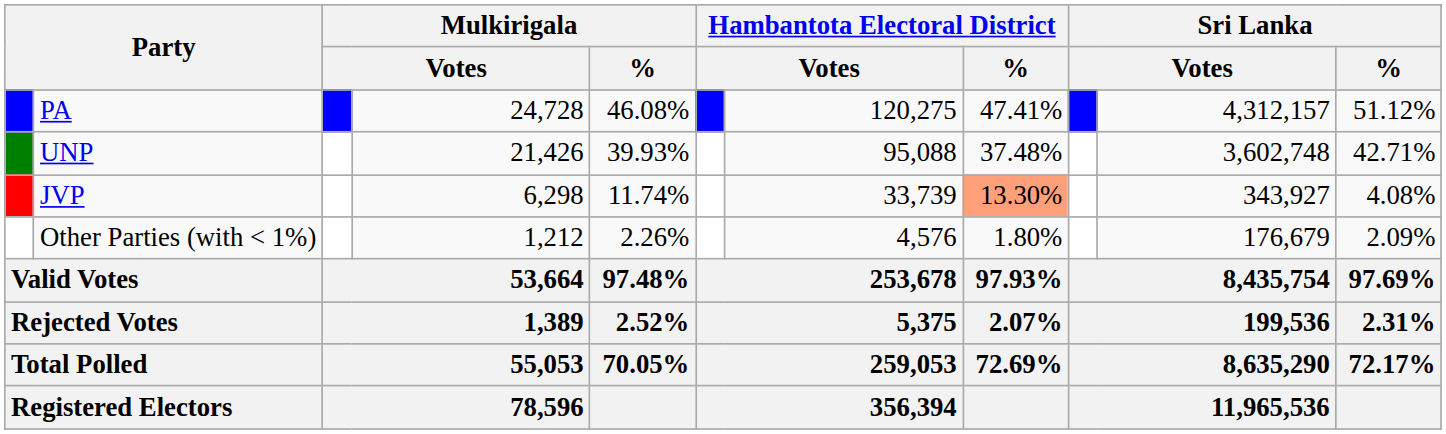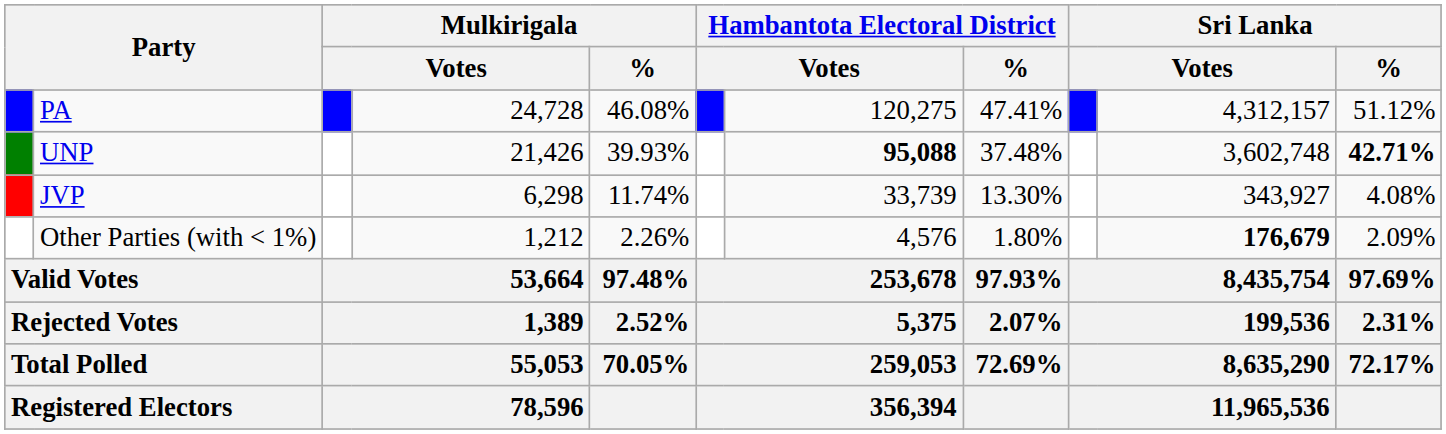(920, 152) normal -> (920, 152) bold
(1394, 152) normal -> (1392, 152) bold
(1021, 195) lightsalmon background -> (1021, 195) no background
(1286, 237) normal -> (1286, 237) bold
